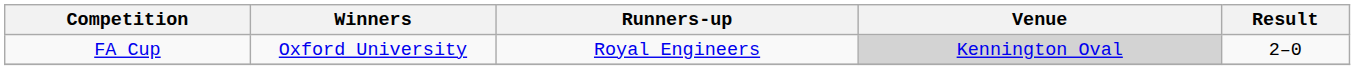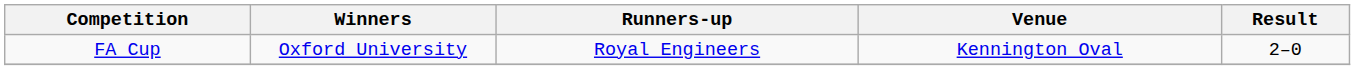(1040, 50) lightgrey background -> (1040, 50) no background
